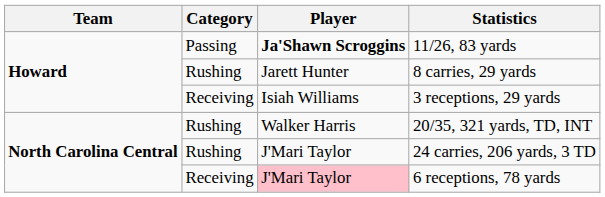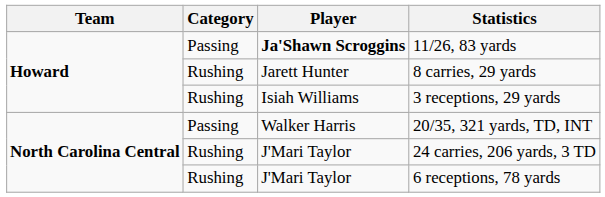(219, 98) Receiving -> (215, 98) Rushing
(213, 125) Rushing -> (213, 125) Passing
(219, 178) Receiving -> (215, 178) Rushing
(306, 178) pink background -> (306, 178) no background
